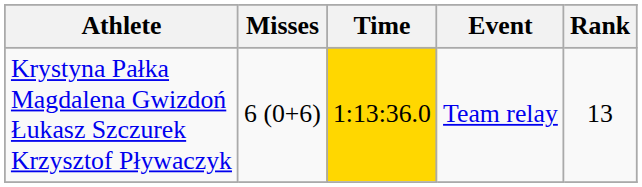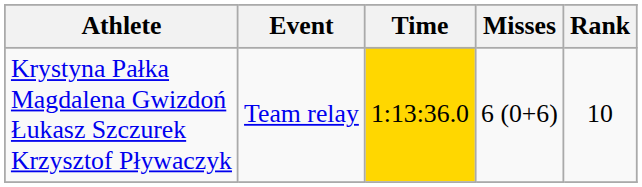columns swapped: (500, 26) <-> (282, 26)
(600, 114) 13 -> (600, 114) 10
